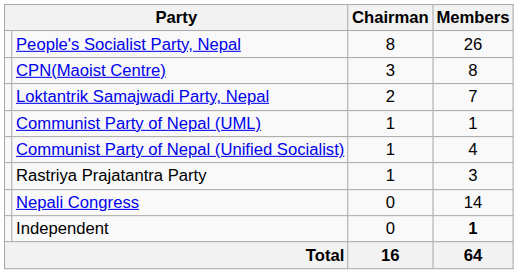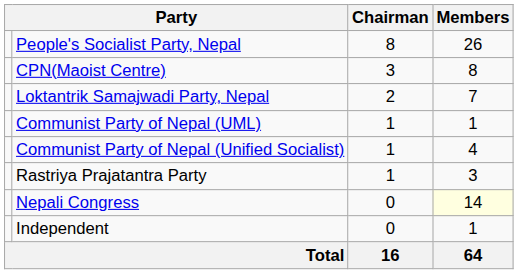(473, 202) no background -> (473, 202) lightyellow background
(473, 228) bold -> (473, 228) normal
